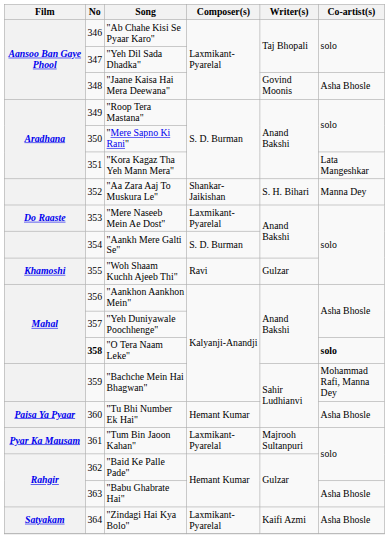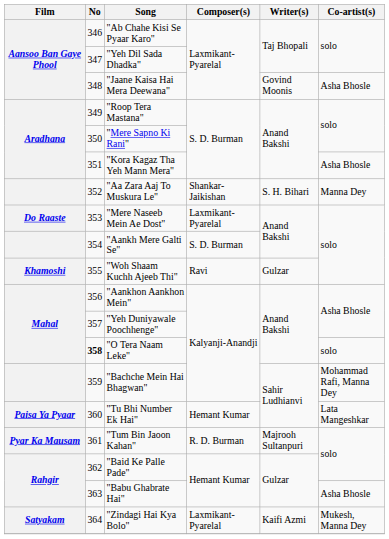(345, 165) Lata Mangeshkar -> (345, 165) Asha Bhosle
(329, 350) bold -> (329, 350) normal
(345, 414) Asha Bhosle -> (345, 414) Lata Mangeshkar
(212, 441) Laxmikant-Pyarelal -> (217, 441) R. D. Burman
(345, 520) Asha Bhosle -> (344, 520) Mukesh, Manna Dey
